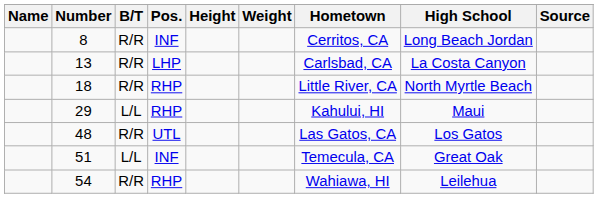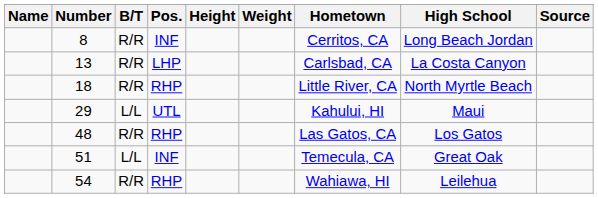(167, 110) RHP -> (167, 110) UTL
(167, 134) UTL -> (167, 134) RHP
